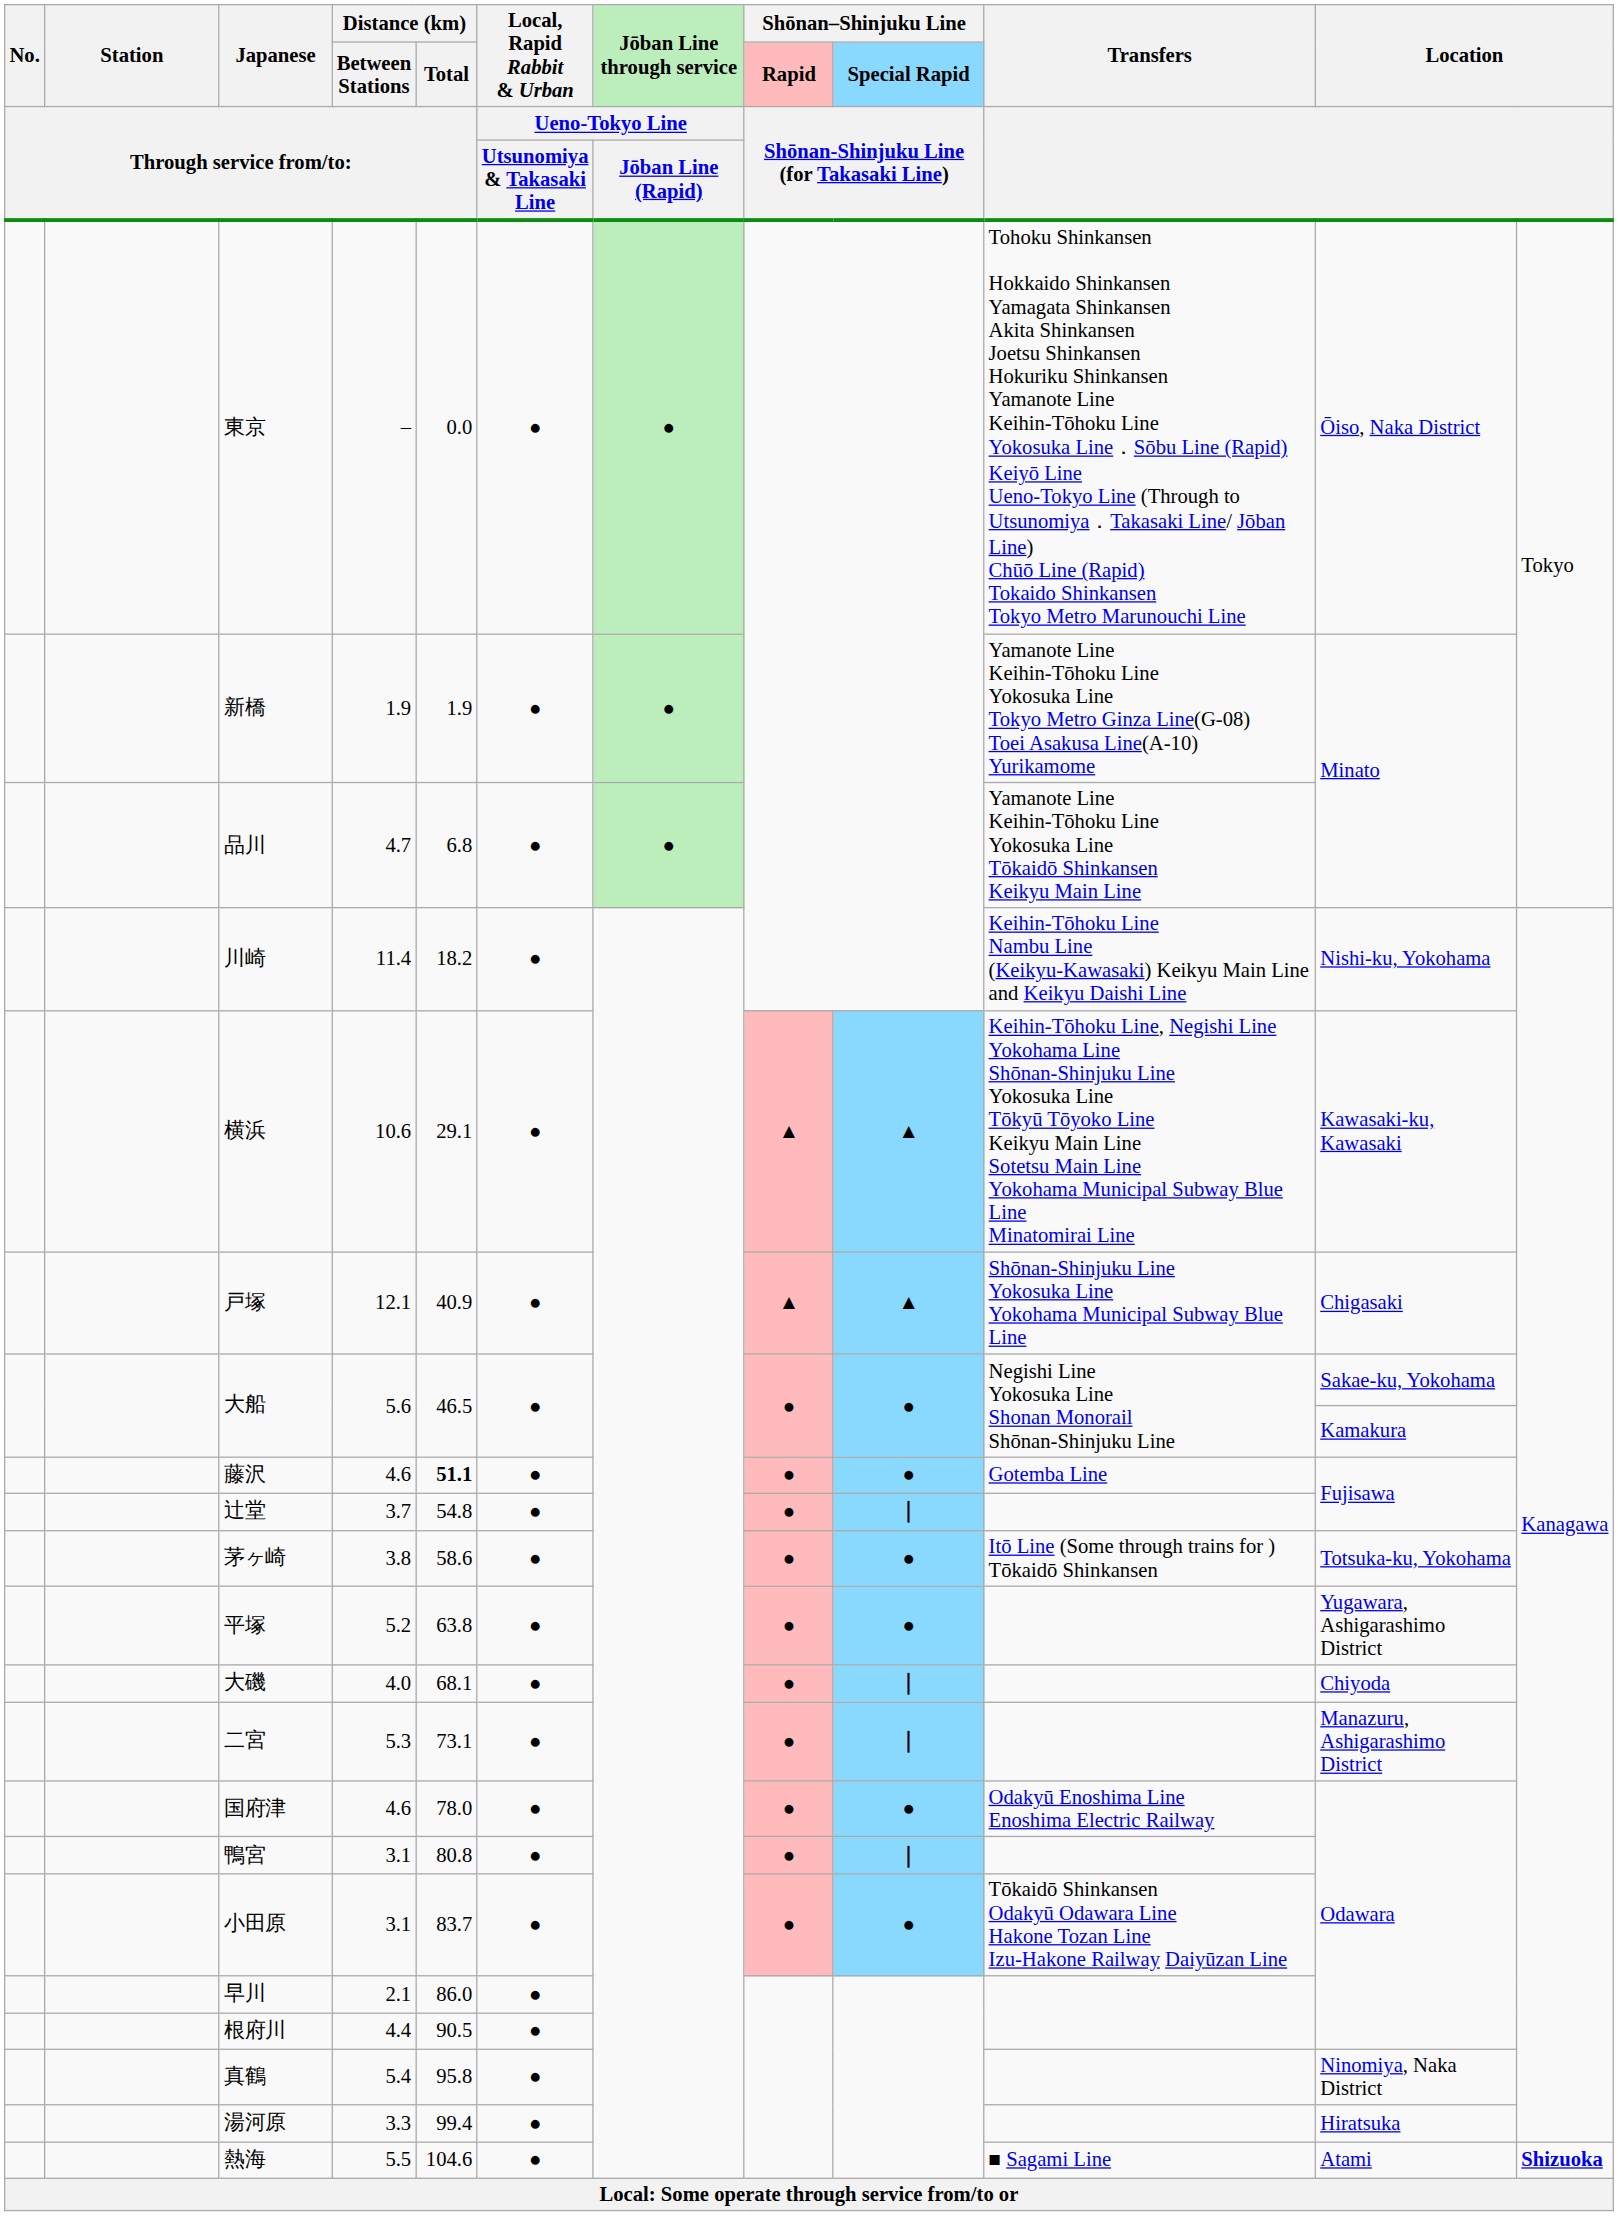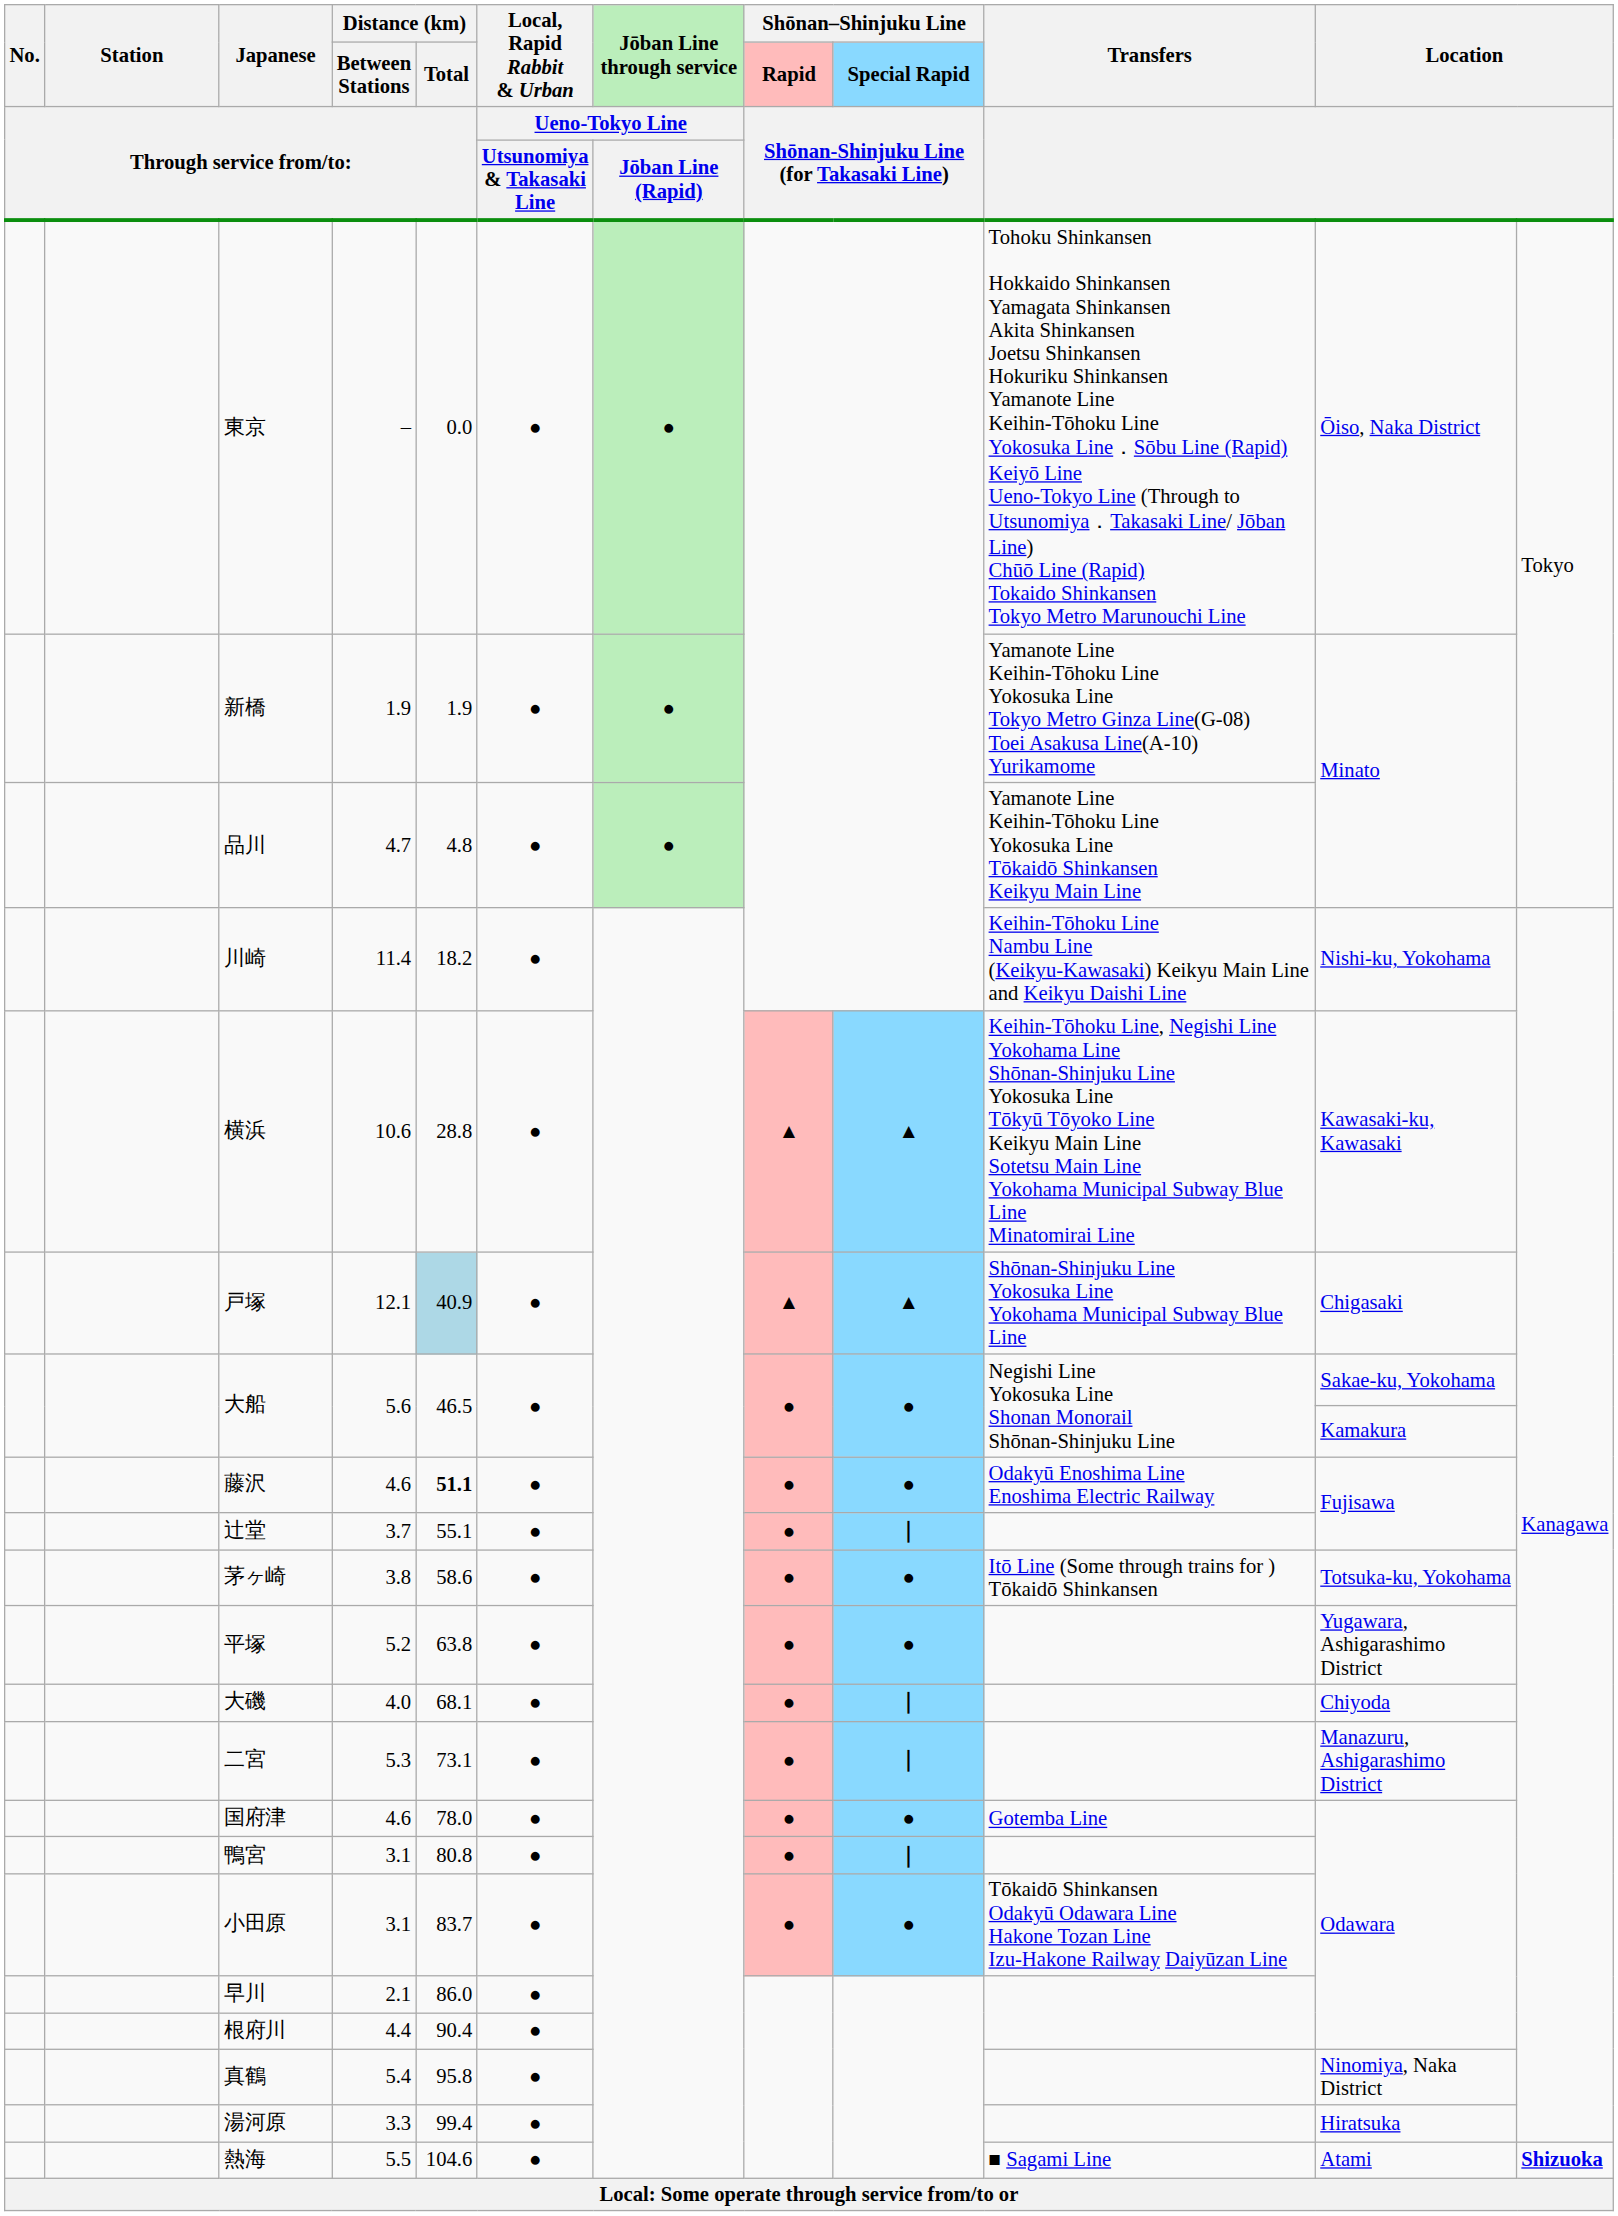(459, 845) 6.8 -> (459, 845) 4.8
(454, 1131) 29.1 -> (454, 1131) 28.8
(454, 1303) no background -> (454, 1303) lightblue background
(1048, 1475) Gotemba Line -> (1102, 1484) Odakyū Enoshima Line Enoshima Electric Railway
(454, 1511) 54.8 -> (454, 1530) 55.1
(1102, 1808) Odakyū Enoshima Line Enoshima Electric Railway -> (1048, 1818) Gotemba Line
(454, 2030) 90.5 -> (454, 2030) 90.4
